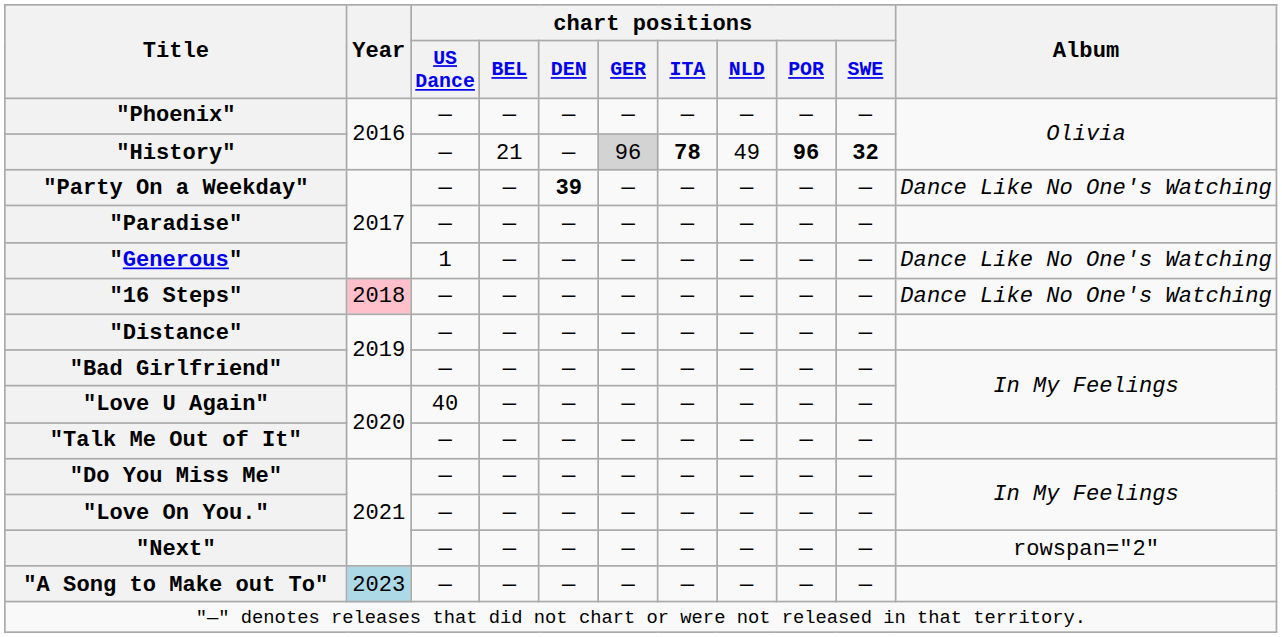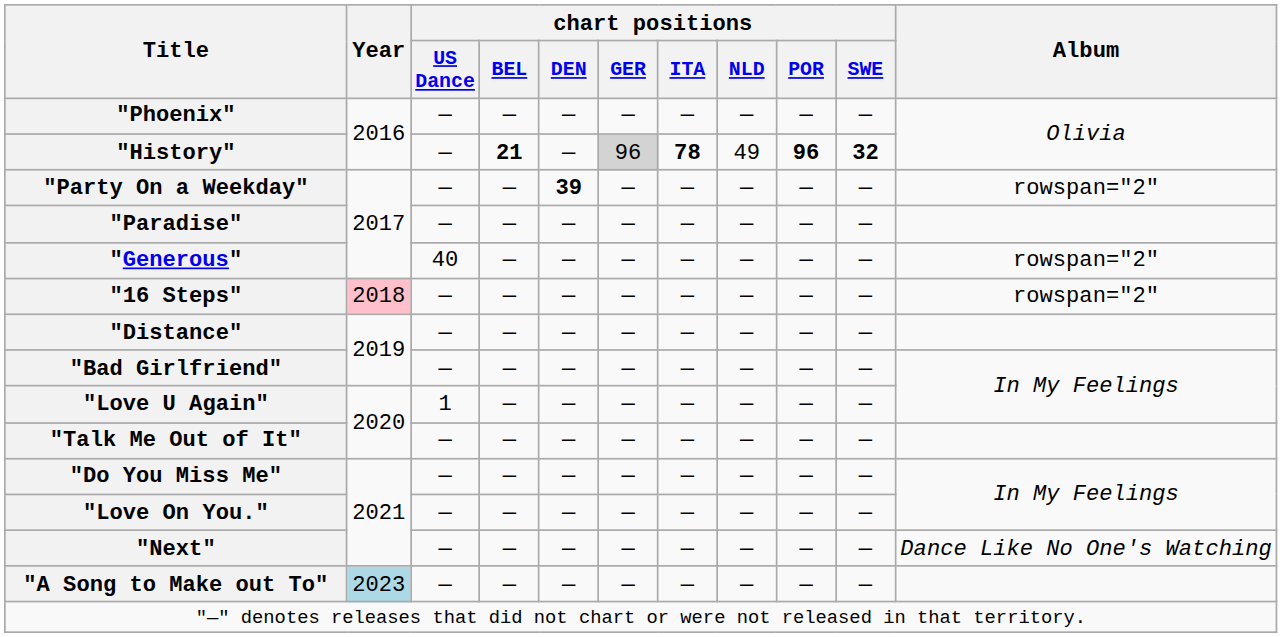(509, 152) normal -> (509, 152) bold
(1086, 188) Dance Like No One's Watching -> (1086, 188) rowspan="2"
(445, 260) 1 -> (445, 260) 40
(1086, 260) Dance Like No One's Watching -> (1086, 260) rowspan="2"
(1086, 296) Dance Like No One's Watching -> (1086, 296) rowspan="2"
(445, 404) 40 -> (445, 404) 1
(1086, 548) rowspan="2" -> (1086, 548) Dance Like No One's Watching
